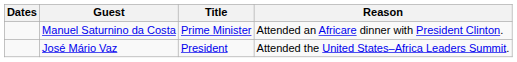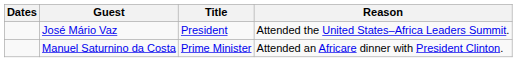rows swapped: (109, 30) <-> (80, 48)
